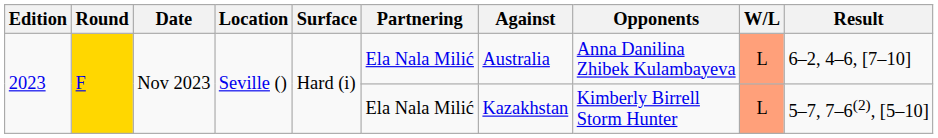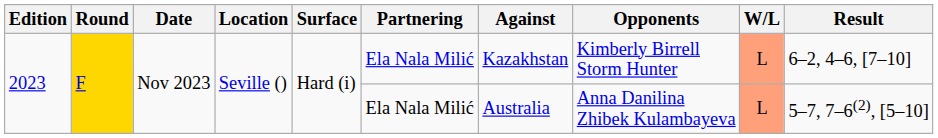(516, 58) Australia -> (525, 58) Kazakhstan
(656, 58) Anna Danilina Zhibek Kulambayeva -> (638, 58) Kimberly Birrell Storm Hunter
(525, 108) Kazakhstan -> (516, 108) Australia
(638, 108) Kimberly Birrell Storm Hunter -> (656, 108) Anna Danilina Zhibek Kulambayeva
